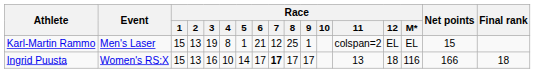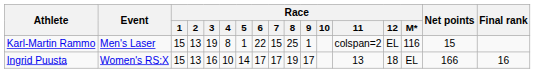(260, 44) 21 -> (260, 44) 22
(276, 44) 12 -> (276, 44) 15
(412, 44) EL -> (412, 44) 116
(276, 60) bold -> (276, 60) normal
(293, 60) 17 -> (293, 60) 19
(412, 60) 116 -> (412, 60) EL
(503, 60) 18 -> (503, 60) 16
